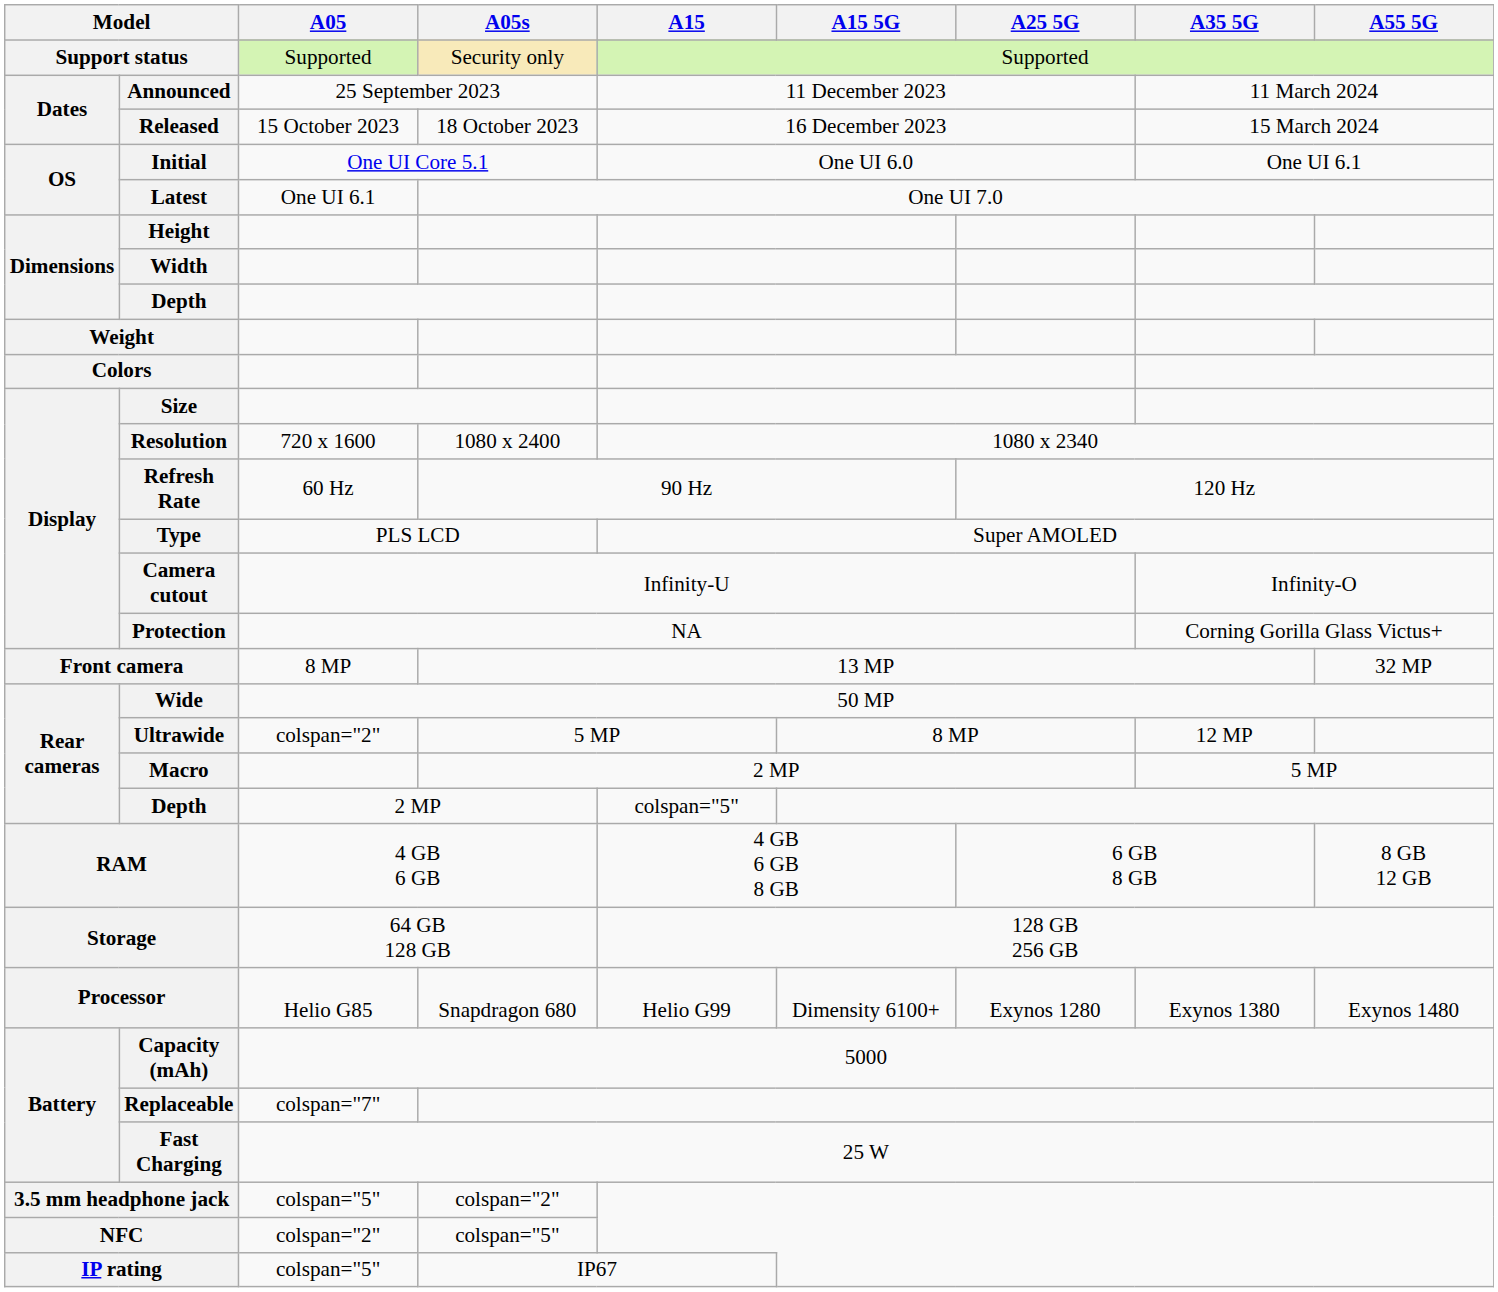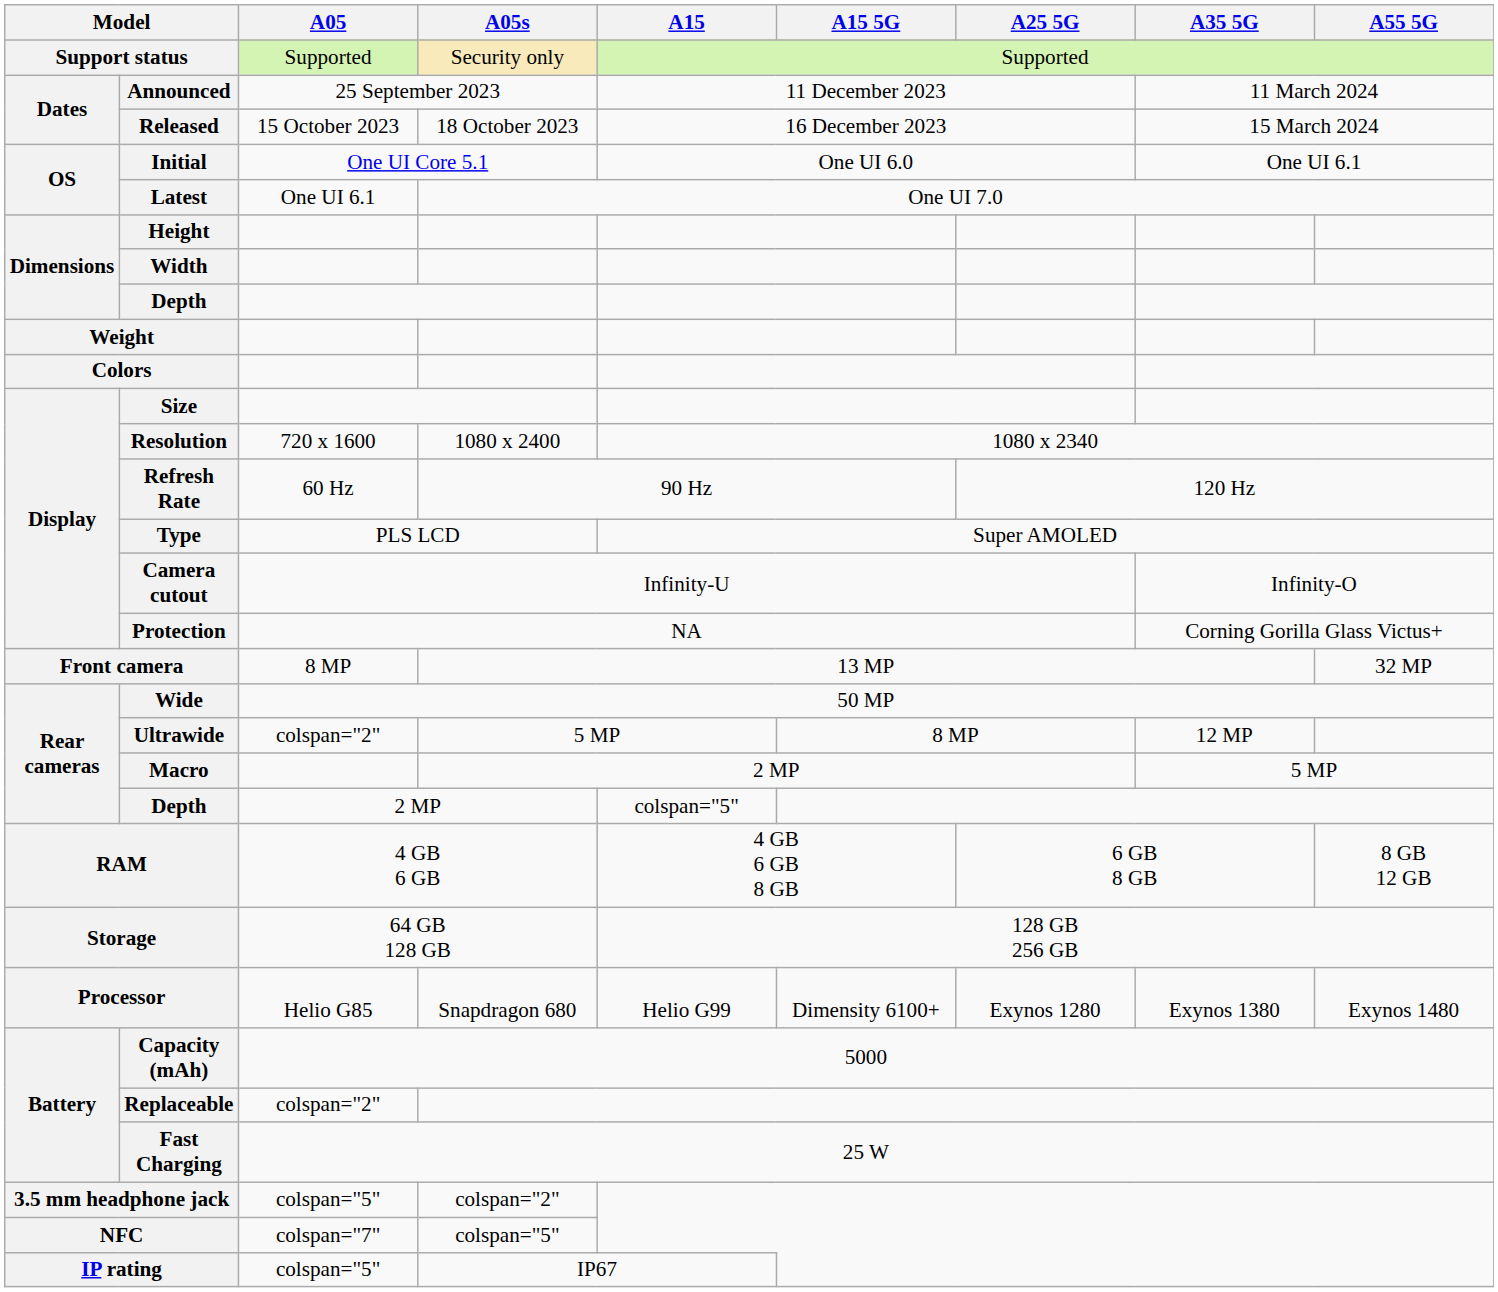(328, 1105) colspan="7" -> (328, 1105) colspan="2"
(328, 1234) colspan="2" -> (328, 1234) colspan="7"
